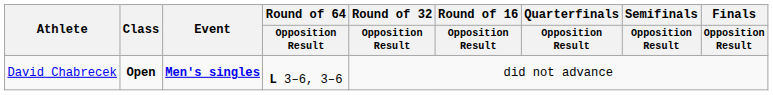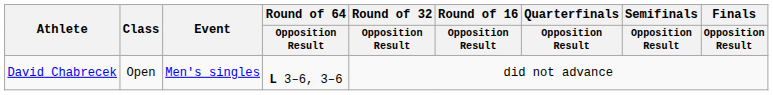(141, 72) bold -> (141, 72) normal
(213, 72) bold -> (213, 72) normal
